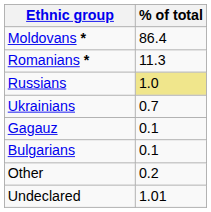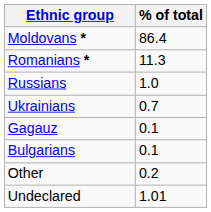(149, 83) khaki background -> (149, 83) no background
